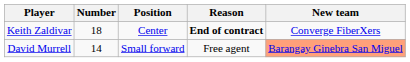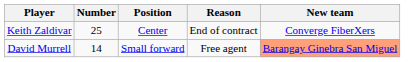(96, 30) 18 -> (96, 30) 25
(226, 30) bold -> (224, 30) normal
